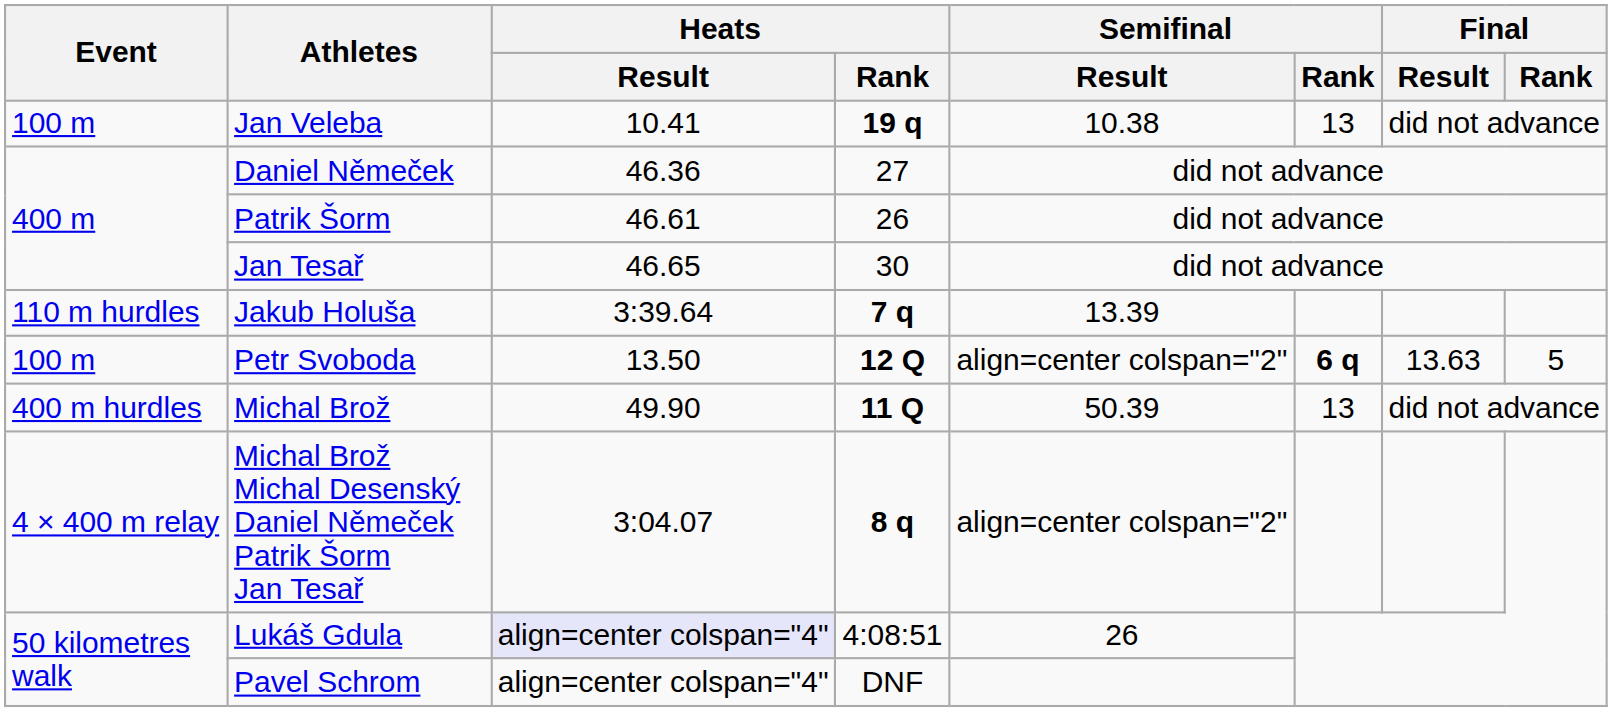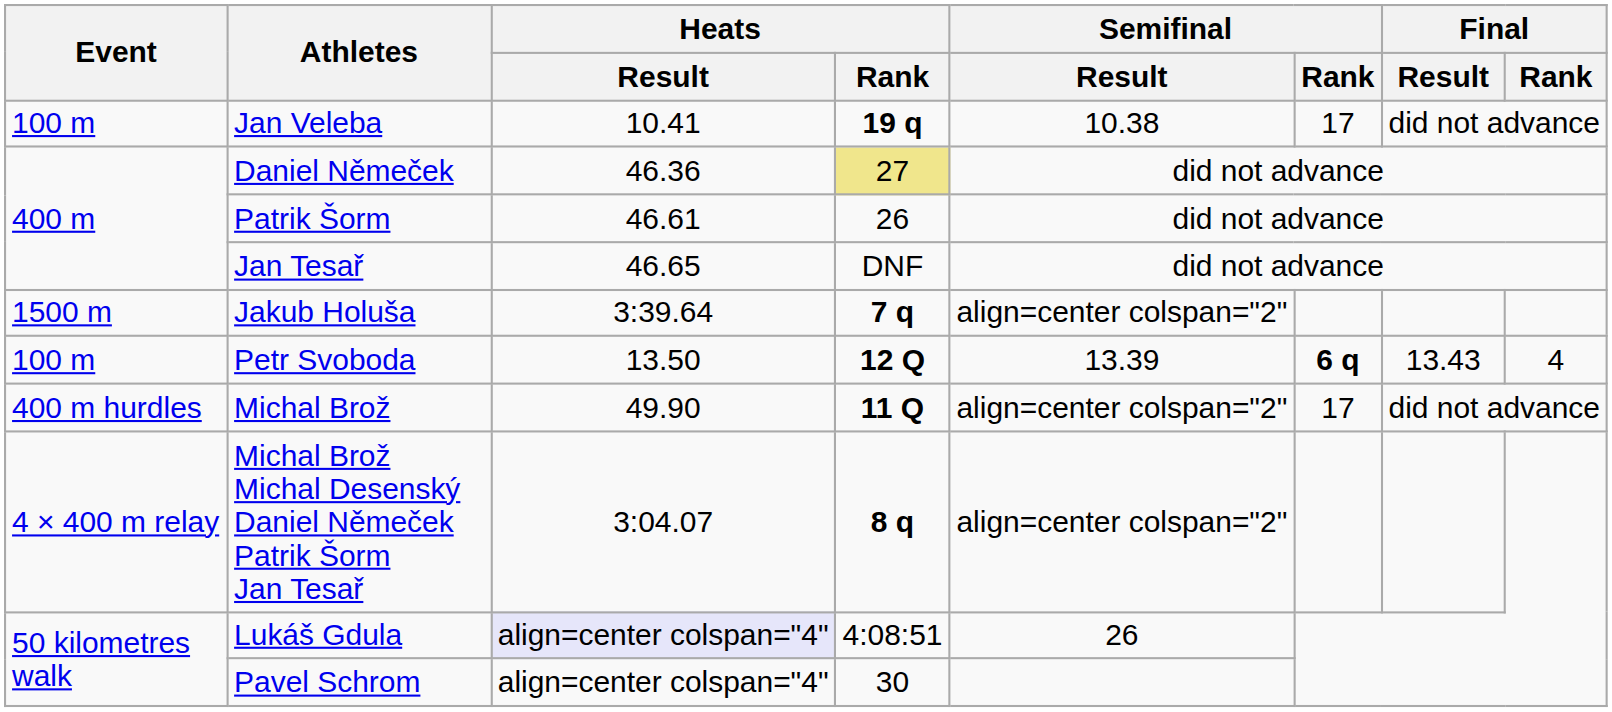(1338, 124) 13 -> (1338, 124) 17
(893, 171) no background -> (893, 171) khaki background
(893, 266) 30 -> (893, 266) DNF
(106, 313) 110 m hurdles -> (62, 313) 1500 m
(1122, 313) 13.39 -> (1122, 313) align=center colspan="2"
(1122, 360) align=center colspan="2" -> (1122, 360) 13.39
(1443, 360) 13.63 -> (1443, 360) 13.43
(1556, 360) 5 -> (1556, 360) 4
(1122, 408) 50.39 -> (1122, 408) align=center colspan="2"
(1338, 408) 13 -> (1338, 408) 17
(893, 683) DNF -> (893, 683) 30
